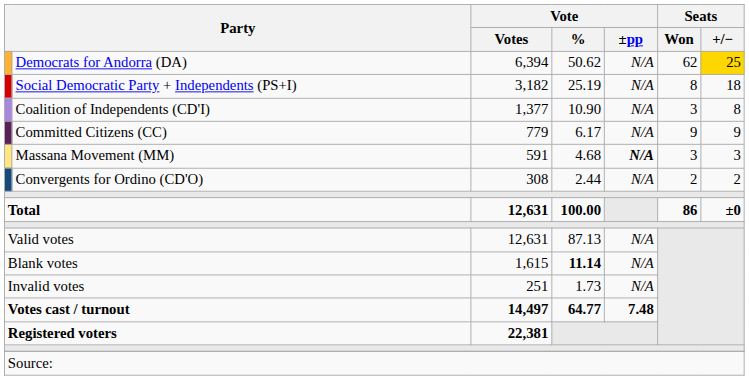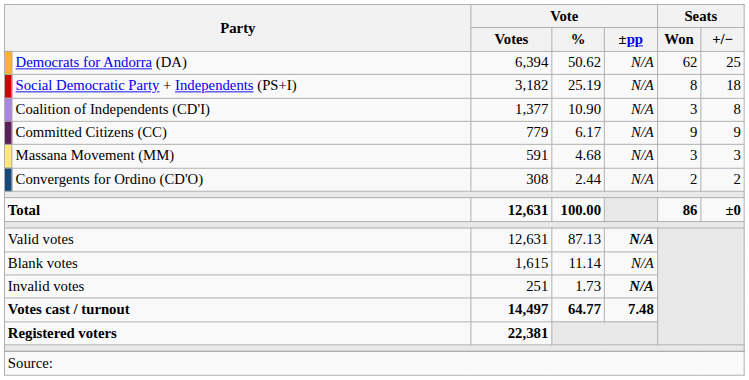(734, 62) gold background -> (734, 62) no background
(642, 156) bold -> (642, 156) normal
(642, 239) normal -> (642, 239) bold
(585, 263) bold -> (585, 263) normal
(642, 286) normal -> (642, 286) bold
